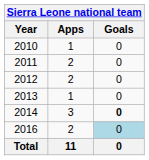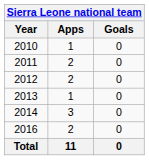(119, 113) bold -> (119, 113) normal
(119, 130) lightblue background -> (119, 130) no background
